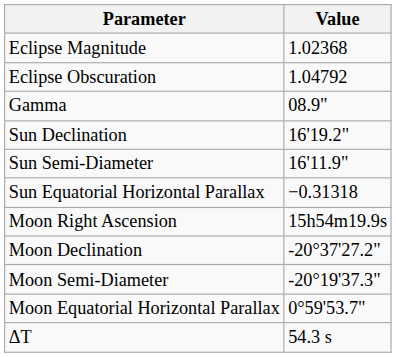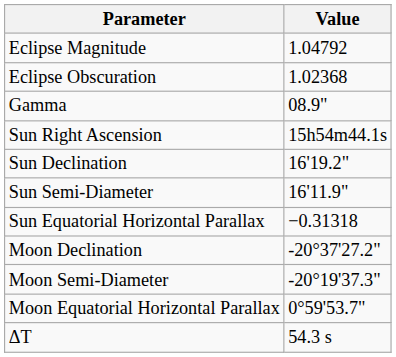(318, 47) 1.02368 -> (318, 47) 1.04792
(318, 76) 1.04792 -> (318, 76) 1.02368
+ row: (85, 134)
- row: (93, 221)
